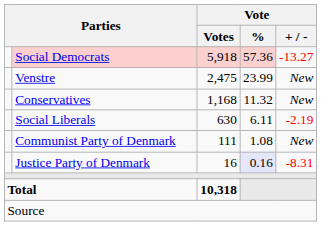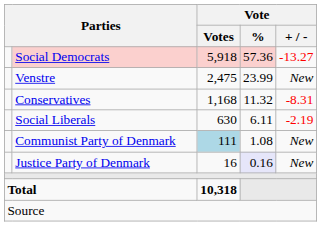(301, 99) New -> (299, 99) -8.31
(227, 141) no background -> (227, 141) lightblue background
(299, 162) -8.31 -> (301, 162) New
